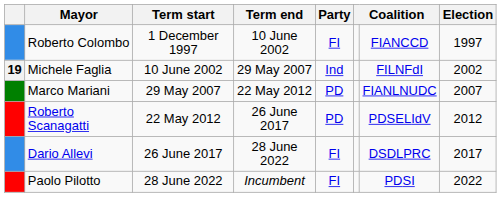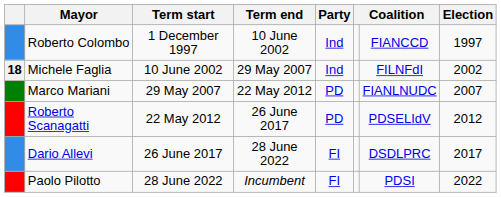(334, 42) FI -> (334, 42) Ind
(15, 70) 19 -> (15, 70) 18
